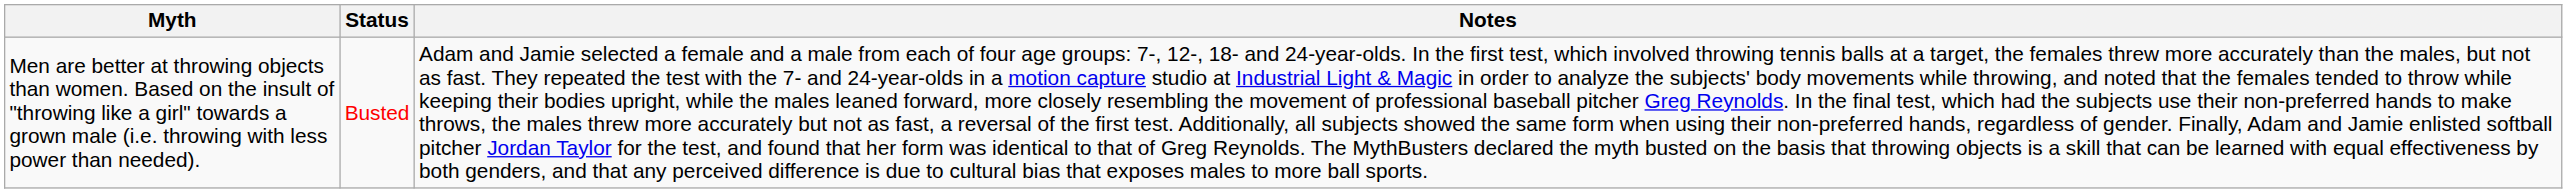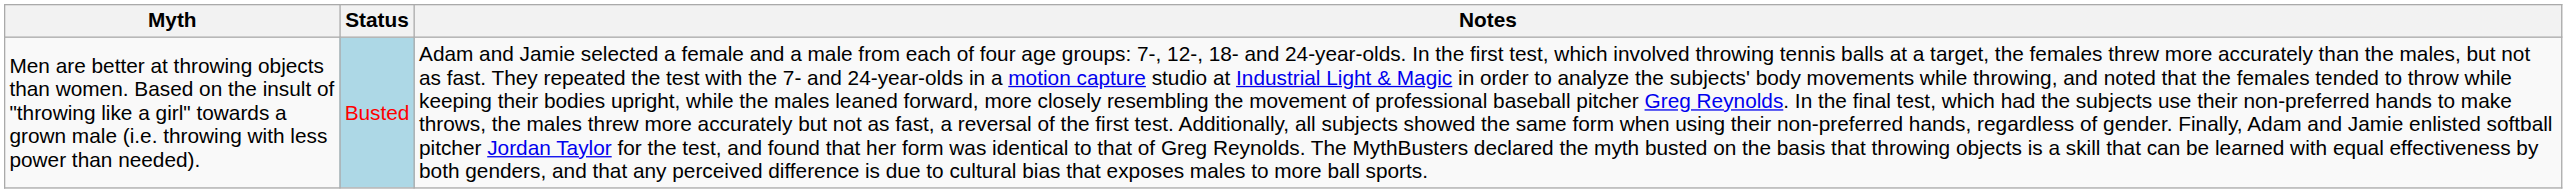(377, 112) no background -> (377, 112) lightblue background
